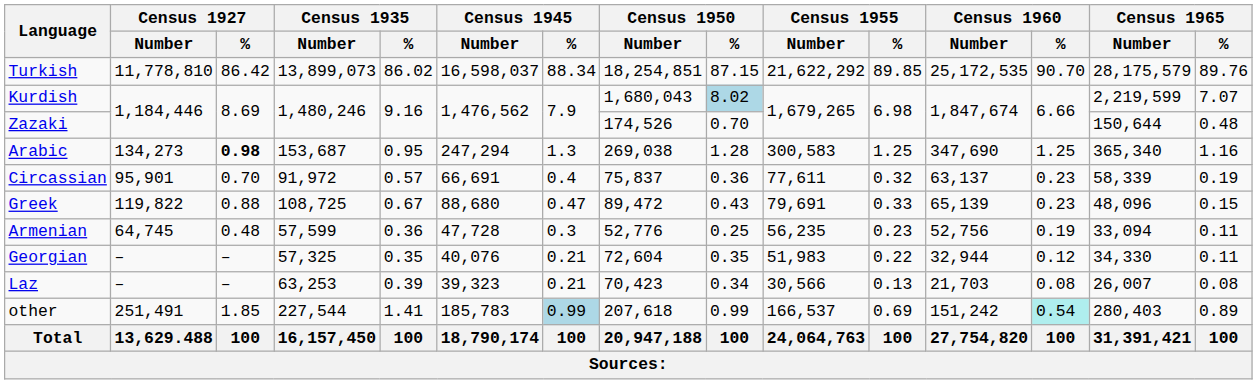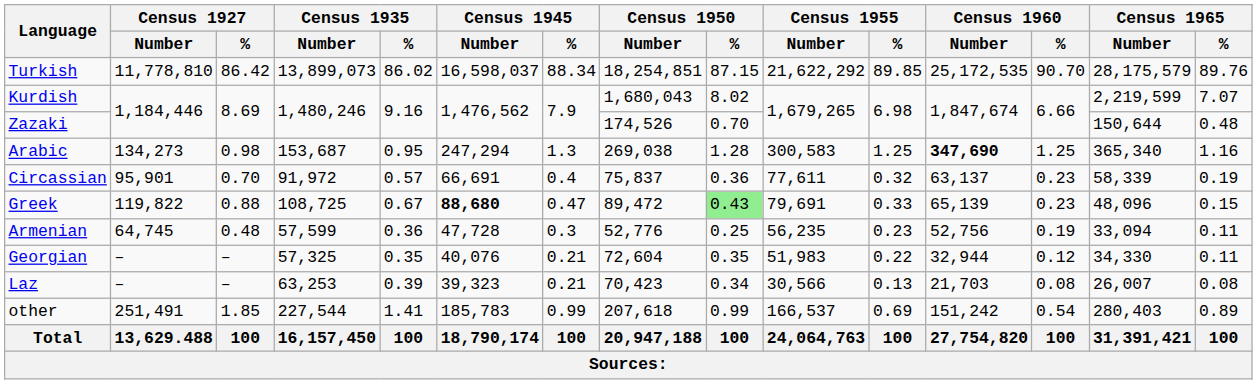(730, 98) lightblue background -> (730, 98) no background
(240, 151) bold -> (240, 151) normal
(964, 151) normal -> (964, 151) bold
(470, 205) normal -> (470, 205) bold
(730, 205) no background -> (730, 205) lightgreen background
(566, 312) lightblue background -> (566, 312) no background
(1056, 312) paleturquoise background -> (1056, 312) no background
